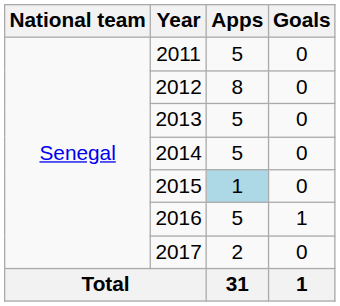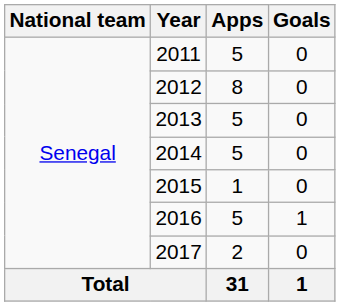(237, 185) lightblue background -> (237, 185) no background
